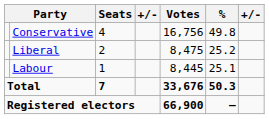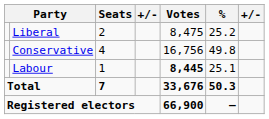rows swapped: (53, 32) <-> (36, 50)
(187, 68) normal -> (187, 68) bold
